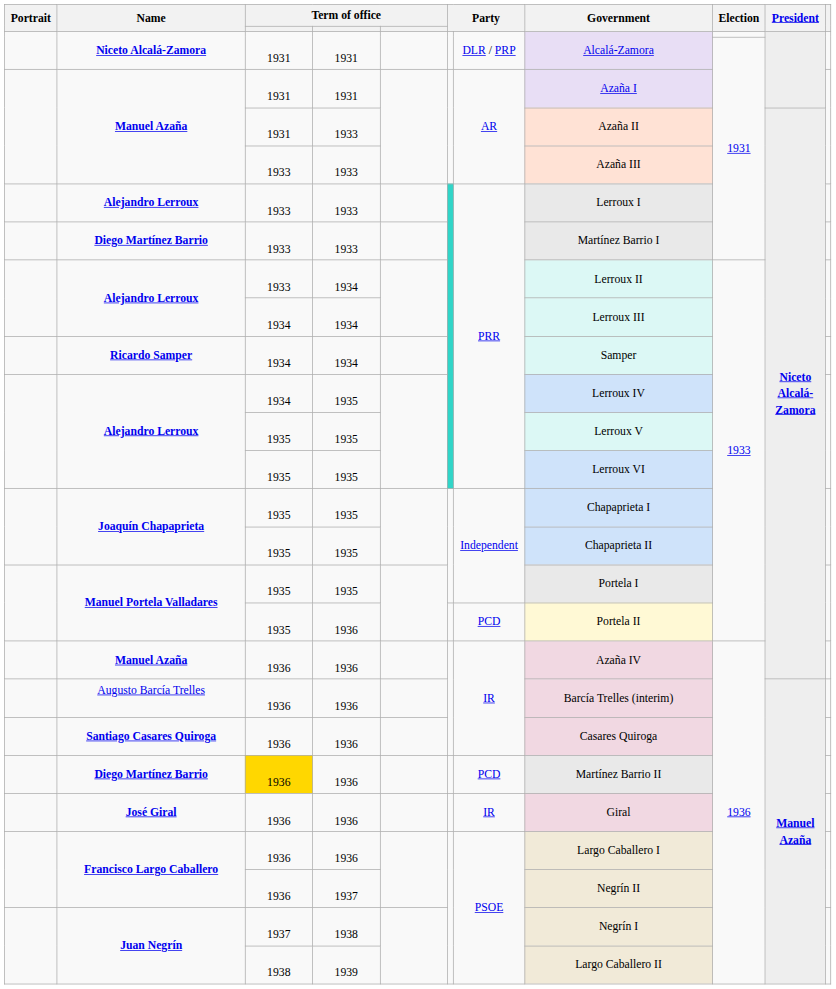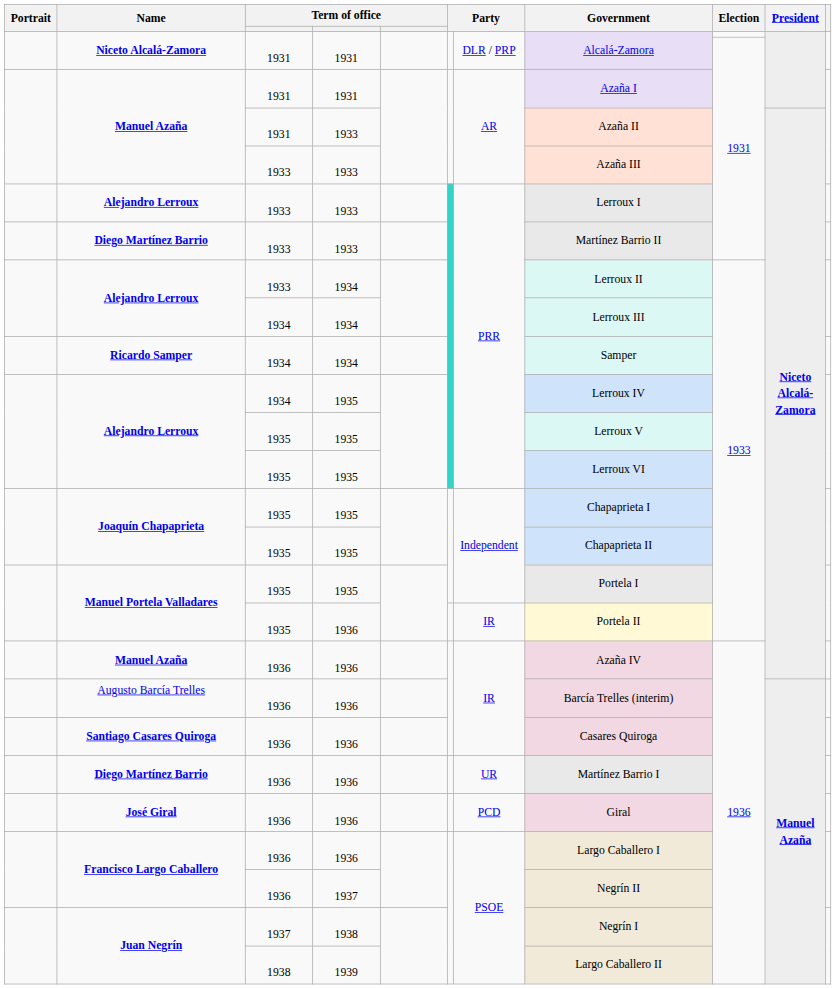(619, 241) Martínez Barrio I -> (619, 241) Martínez Barrio II
(489, 621) PCD -> (489, 621) IR
(279, 782) gold background -> (279, 782) no background
(489, 774) PCD -> (489, 774) UR
(619, 774) Martínez Barrio II -> (619, 774) Martínez Barrio I
(489, 812) IR -> (489, 812) PCD
